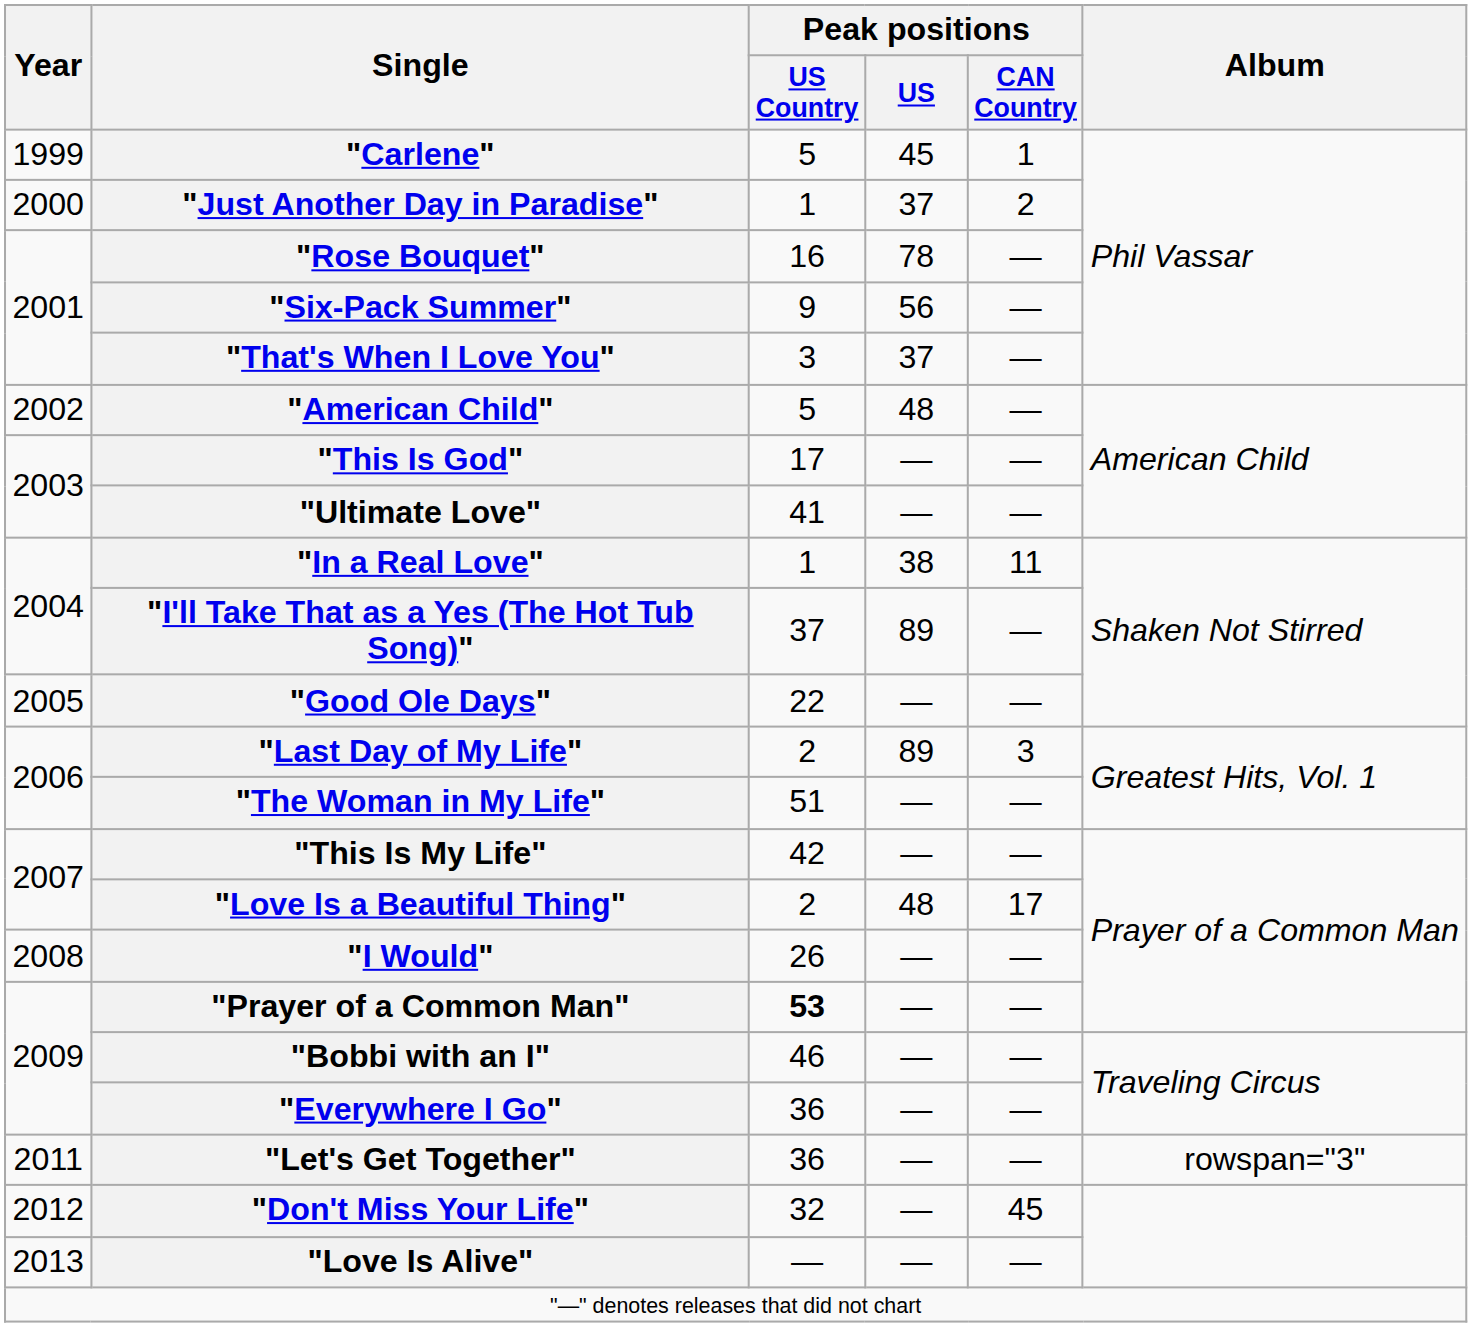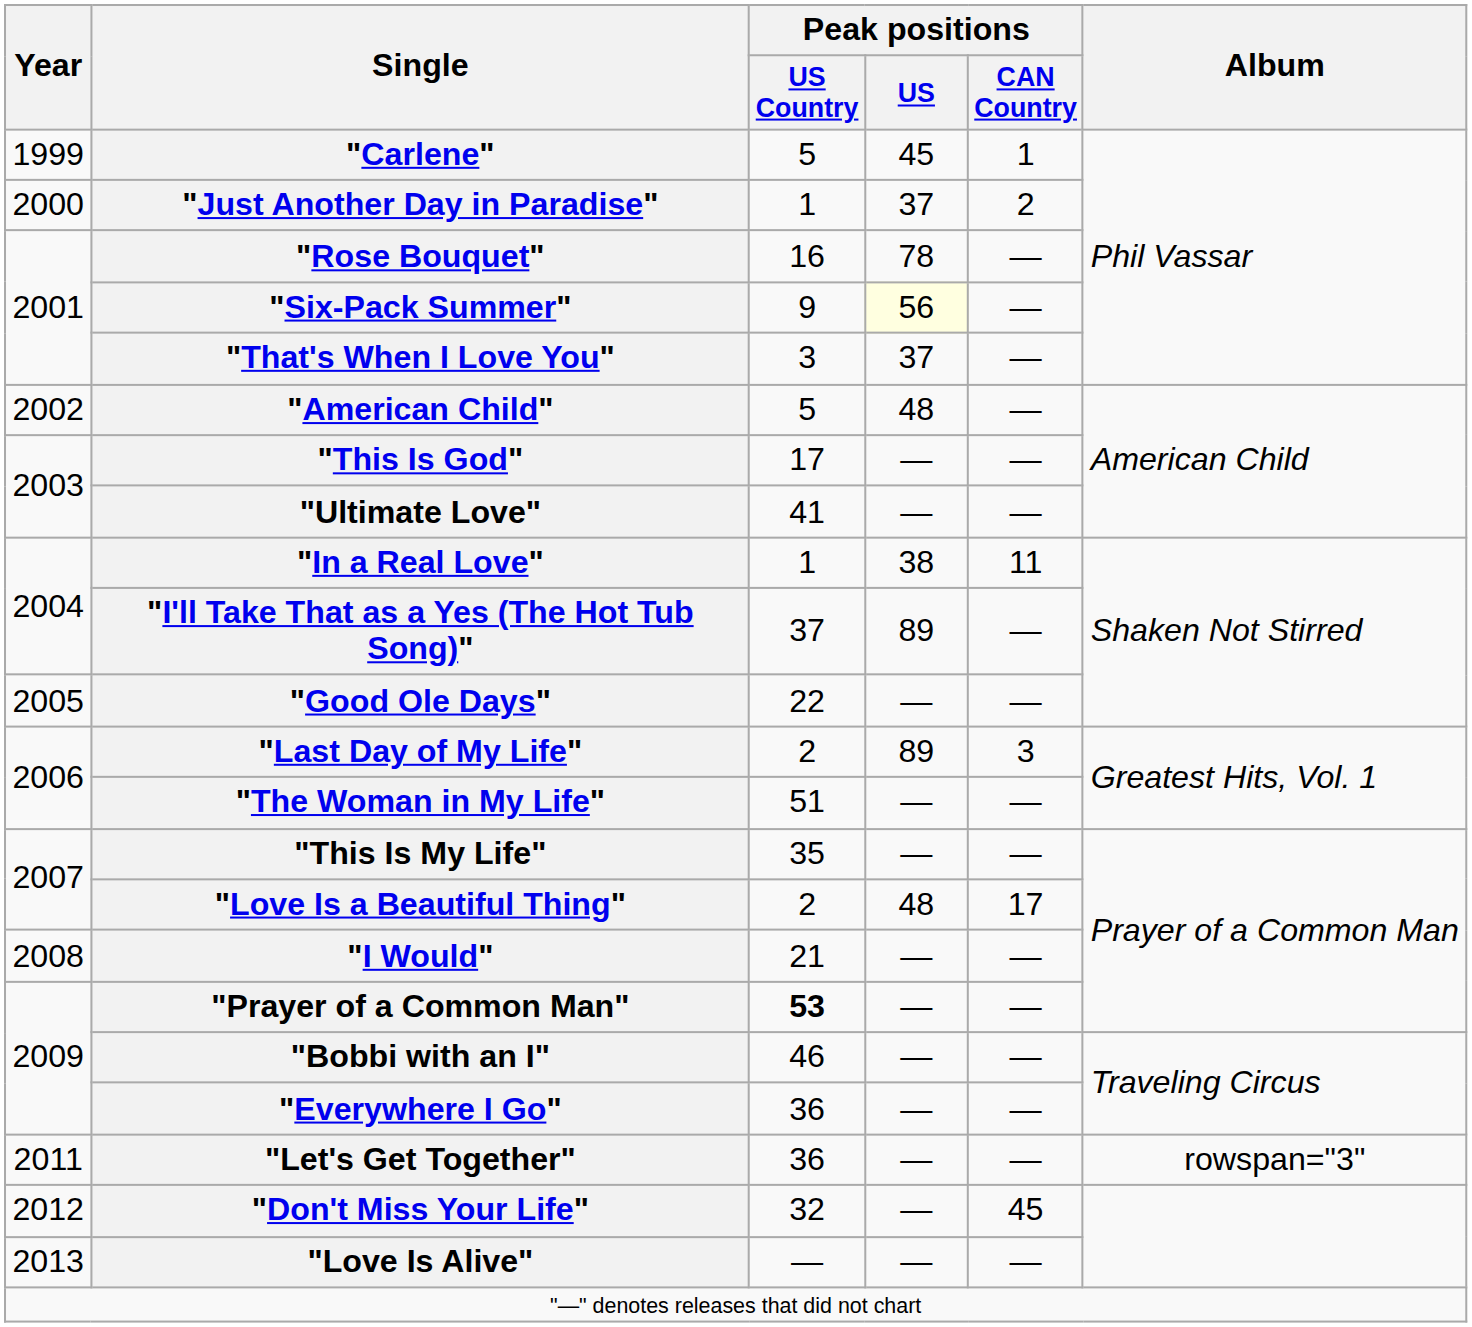(916, 307) no background -> (916, 307) lightyellow background
(807, 853) 42 -> (807, 853) 35
(807, 955) 26 -> (807, 955) 21
